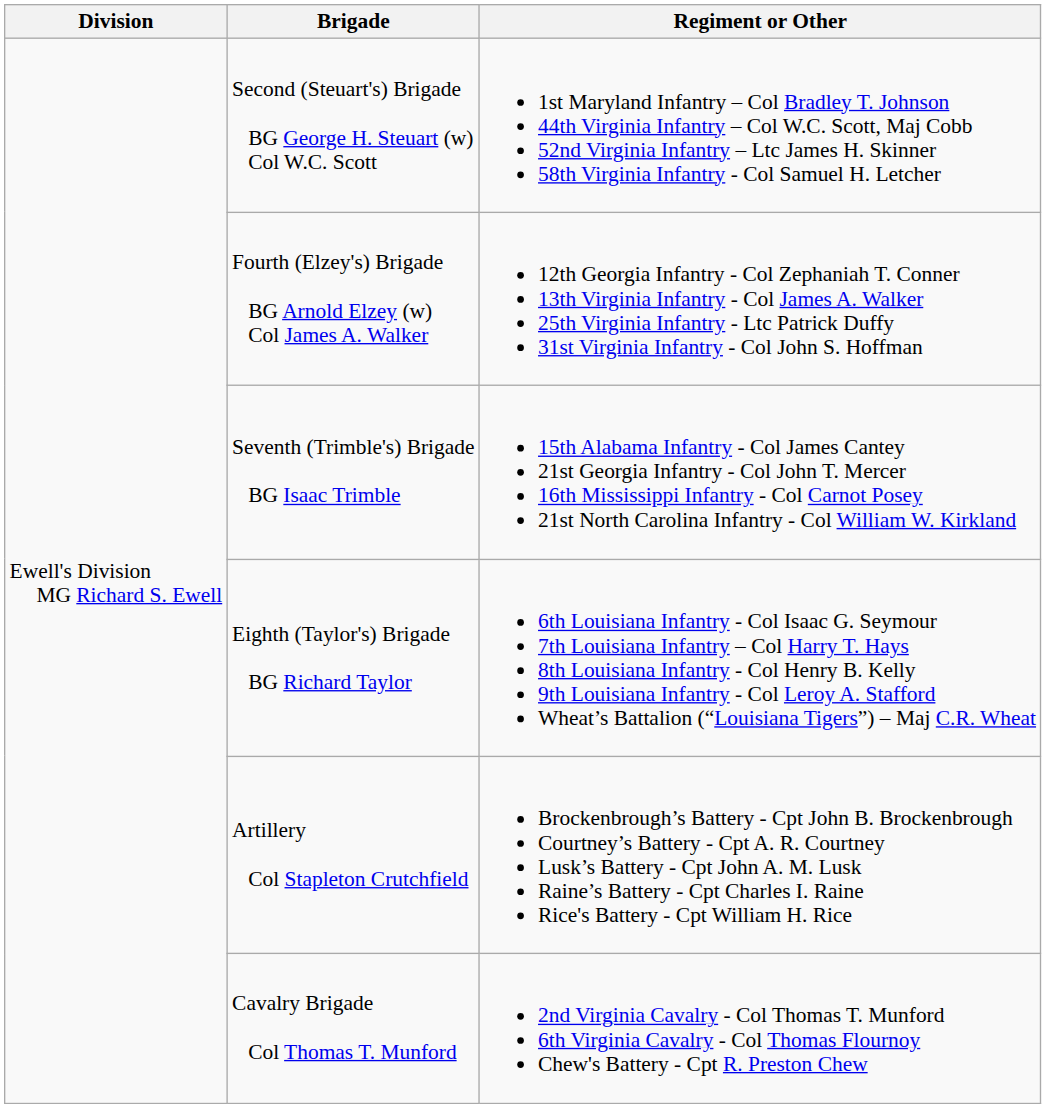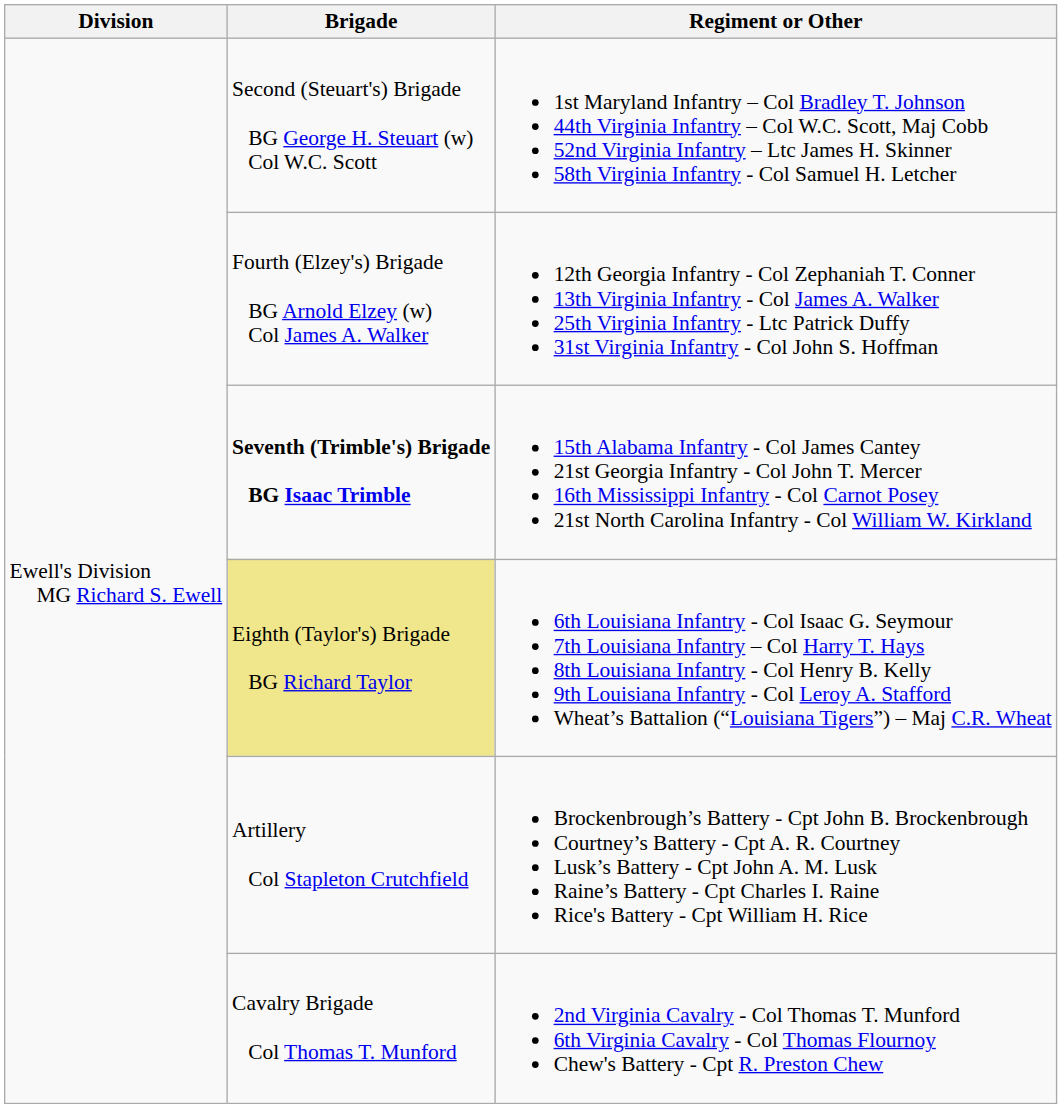(353, 471) normal -> (361, 471) bold
(341, 657) no background -> (341, 657) khaki background
